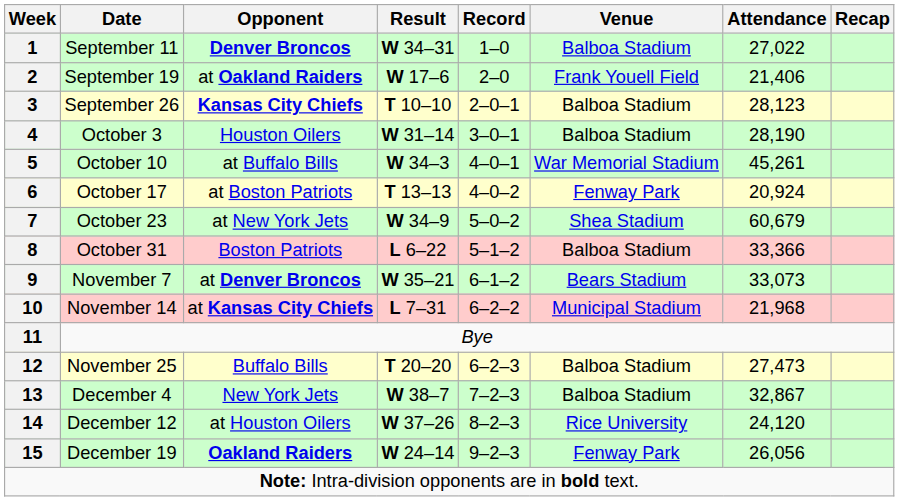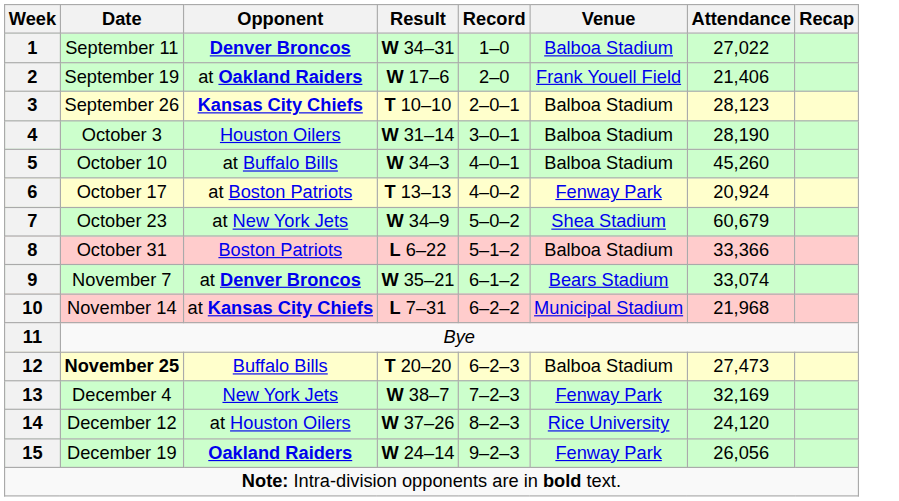(627, 163) War Memorial Stadium -> (609, 163) Balboa Stadium
(777, 163) 45,261 -> (741, 163) 45,260
(777, 279) 33,073 -> (741, 279) 33,074
(122, 366) normal -> (122, 366) bold
(626, 395) Balboa Stadium -> (609, 395) Fenway Park
(777, 395) 32,867 -> (741, 395) 32,169
